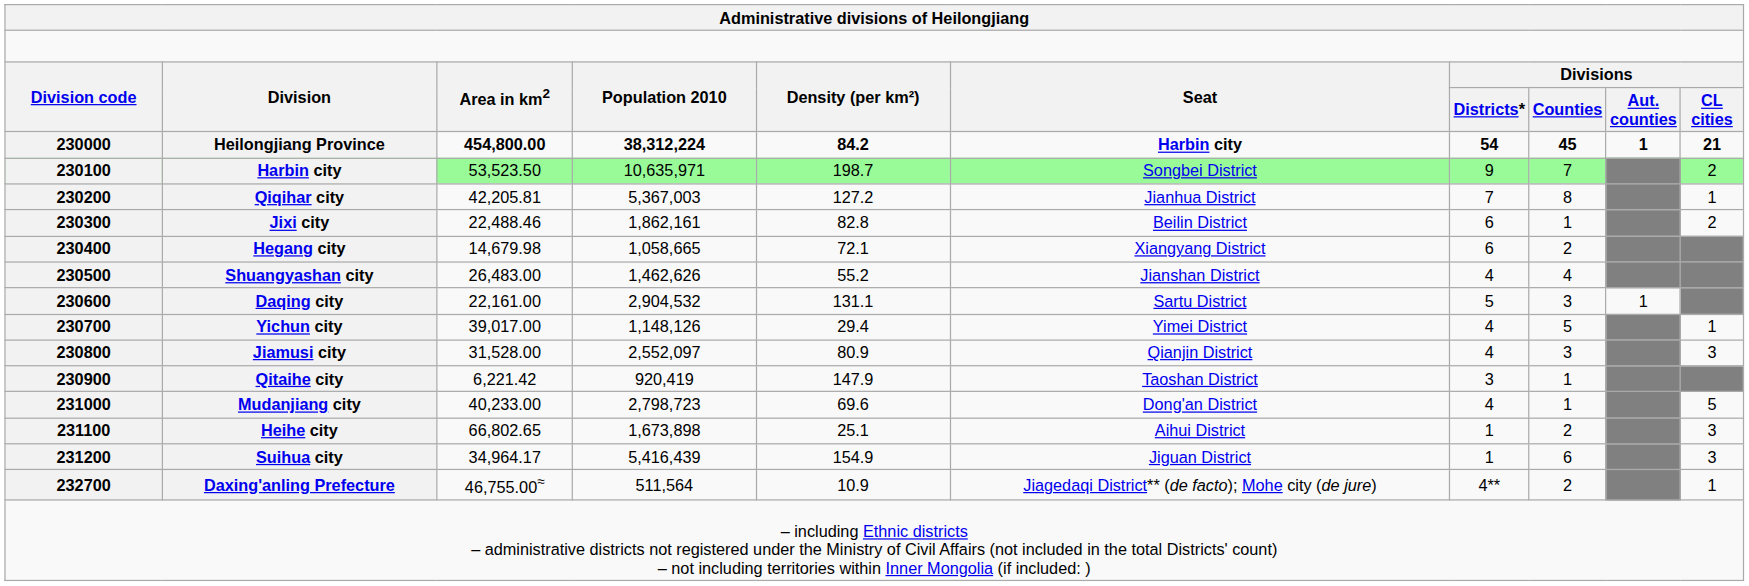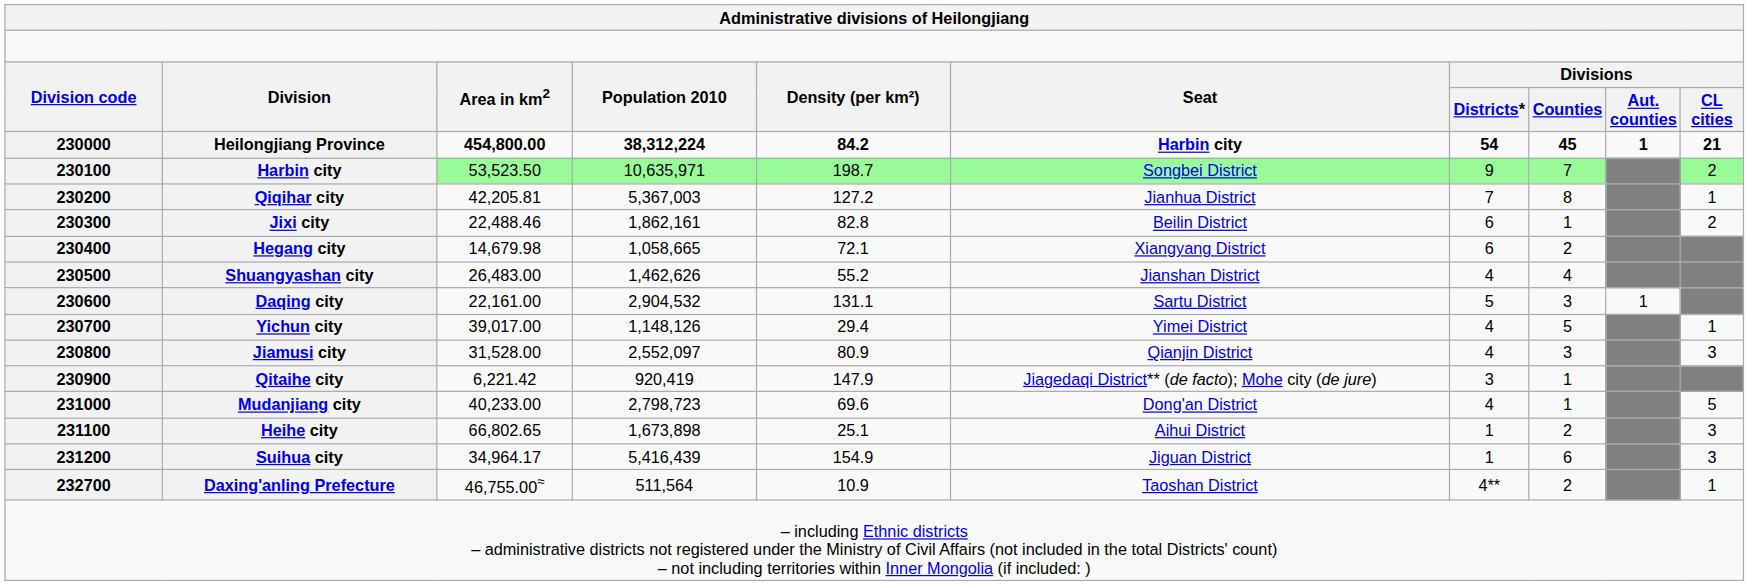(1200, 379) Taoshan District -> (1200, 379) Jiagedaqi District** (de facto); Mohe city (de jure)
(1200, 485) Jiagedaqi District** (de facto); Mohe city (de jure) -> (1200, 485) Taoshan District
